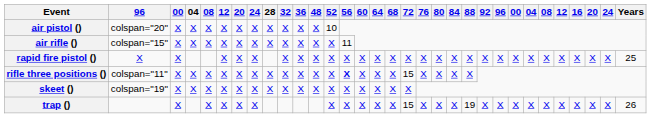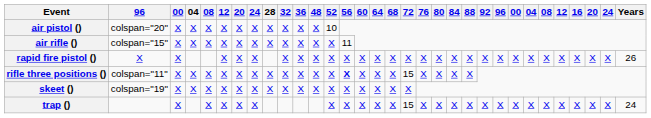(631, 58) 25 -> (631, 58) 26
(470, 105) 19 -> (470, 105) X
(631, 105) 26 -> (631, 105) 24
